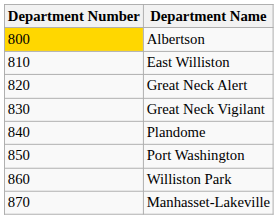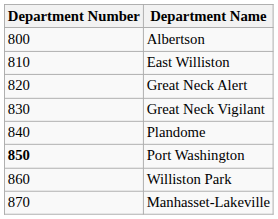(19, 39) gold background -> (19, 39) no background
(19, 156) normal -> (19, 156) bold
